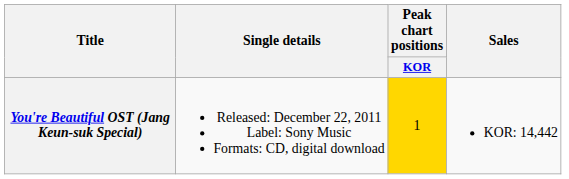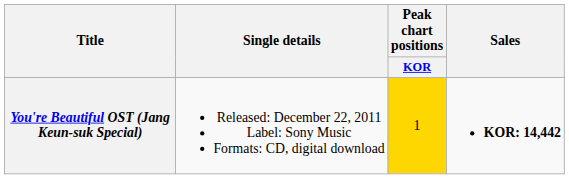(504, 133) normal -> (505, 133) bold
